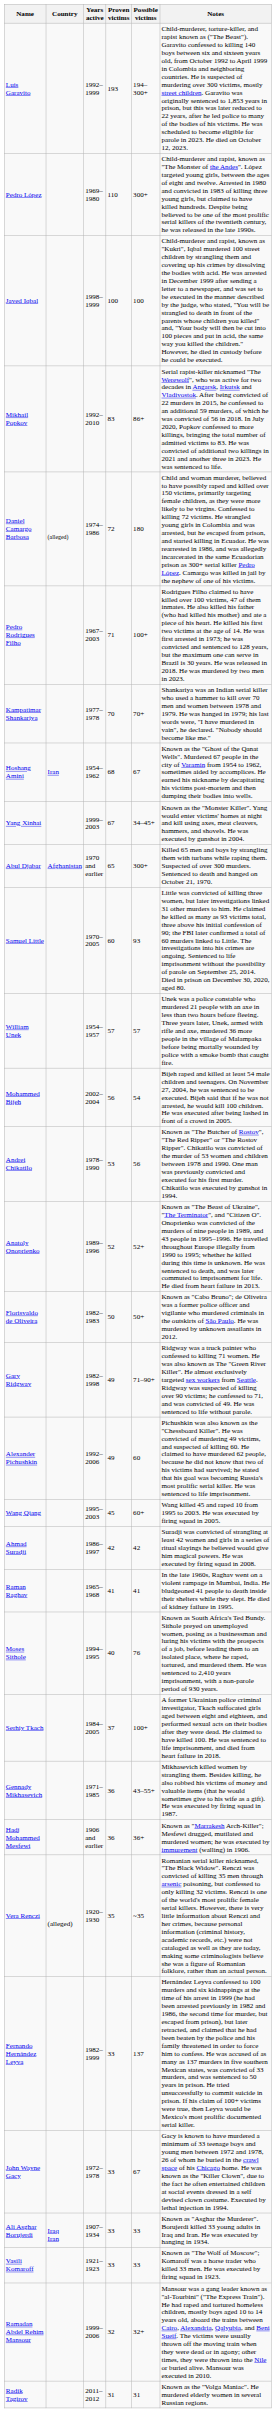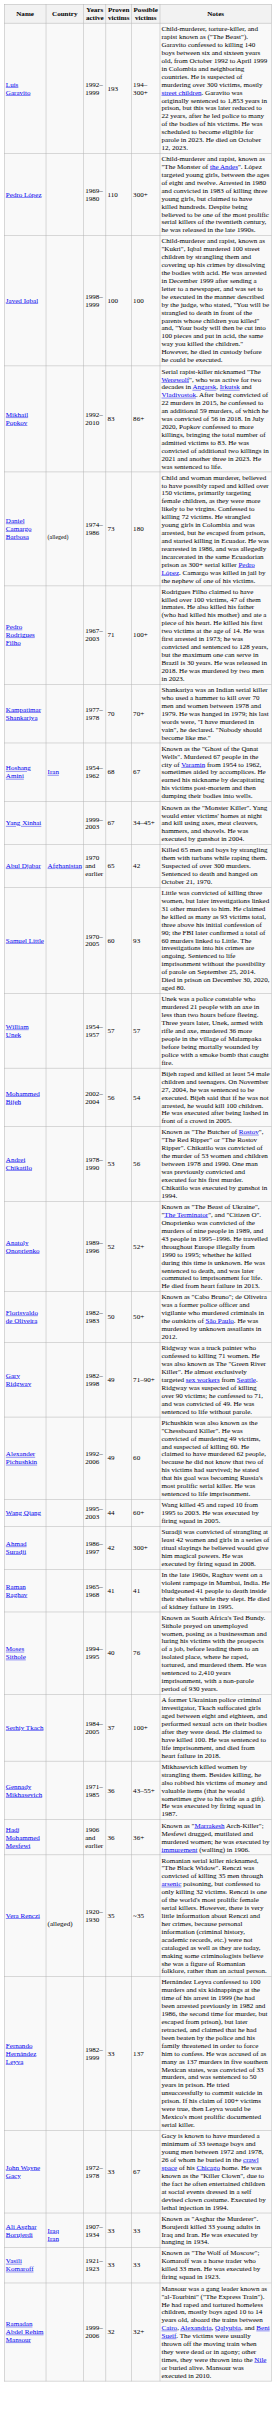(111, 529) 72 -> (111, 529) 73
(140, 866) 300+ -> (137, 866) 42
(111, 1513) 45 -> (111, 1513) 44
(137, 1548) 42 -> (140, 1548) 300+
- row: (17, 2394)
